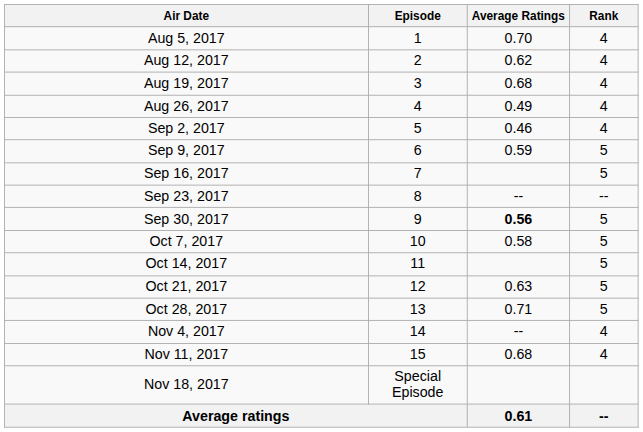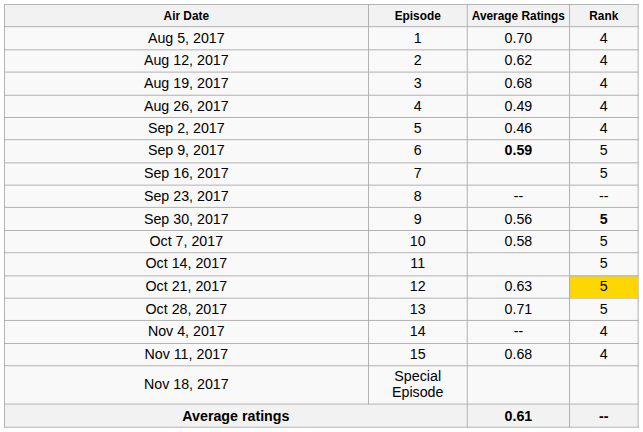(518, 151) normal -> (518, 151) bold
(518, 219) bold -> (518, 219) normal
(604, 219) normal -> (604, 219) bold
(604, 286) no background -> (604, 286) gold background
